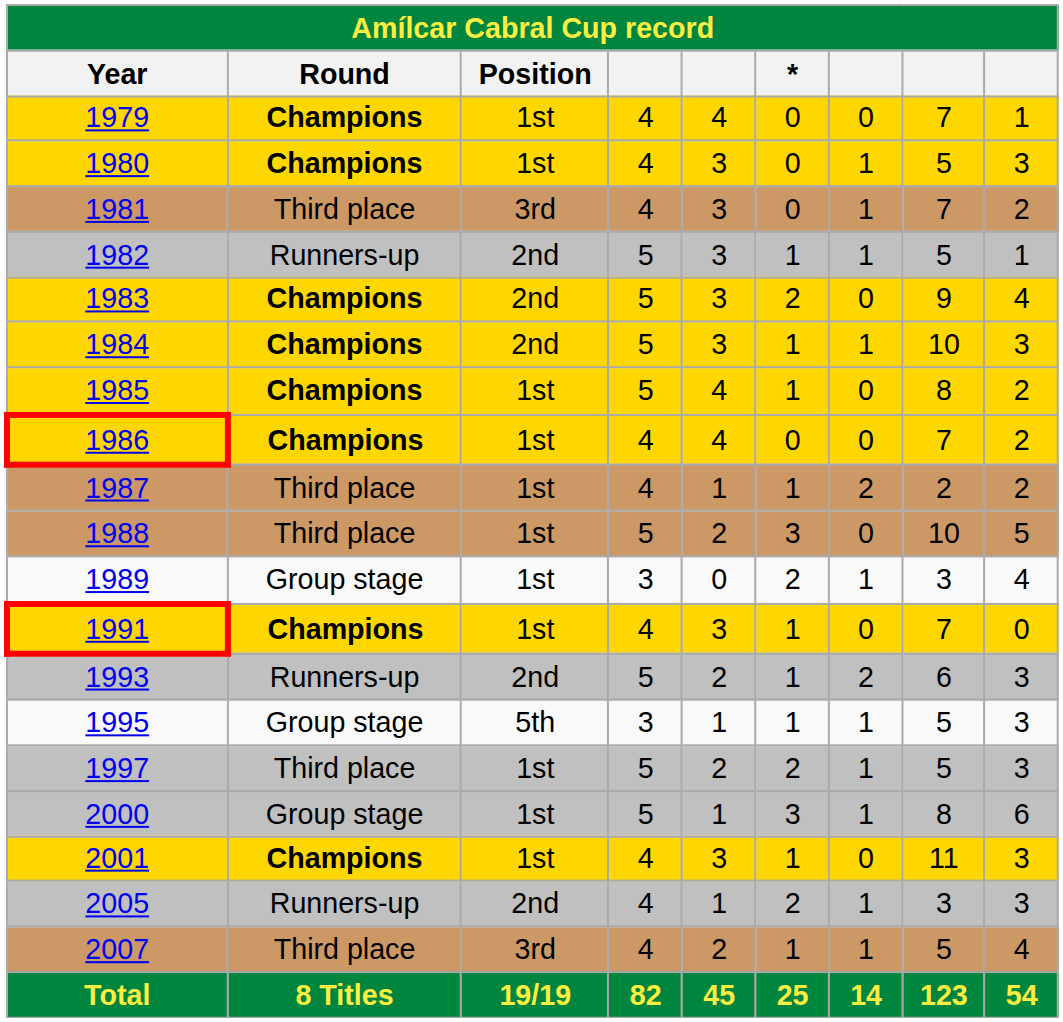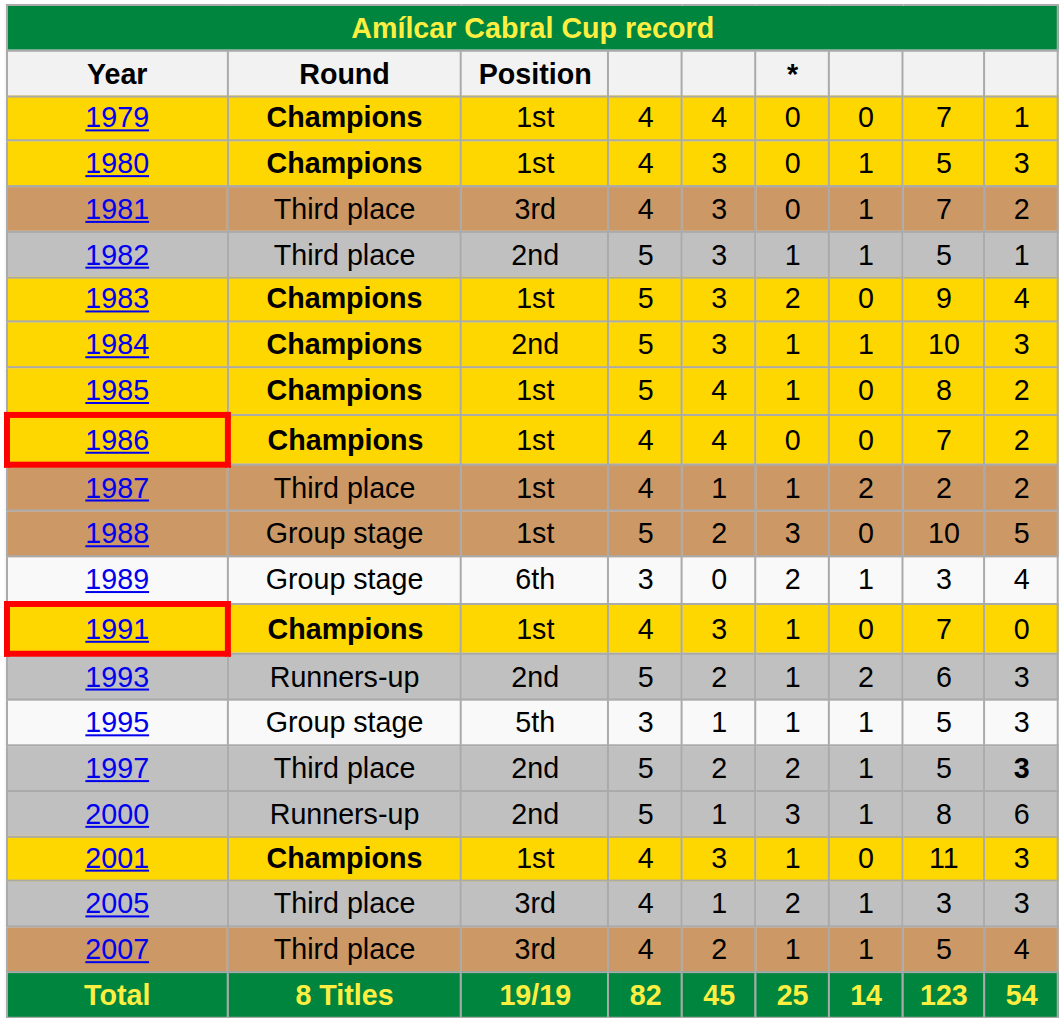(345, 254) Runners-up -> (345, 254) Third place
(535, 300) 2nd -> (535, 300) 1st
(345, 534) Third place -> (345, 534) Group stage
(535, 580) 1st -> (535, 580) 6th
(535, 768) 1st -> (535, 768) 2nd
(1022, 768) normal -> (1022, 768) bold
(345, 814) Group stage -> (345, 814) Runners-up
(535, 814) 1st -> (535, 814) 2nd
(345, 904) Runners-up -> (345, 904) Third place
(535, 904) 2nd -> (535, 904) 3rd
